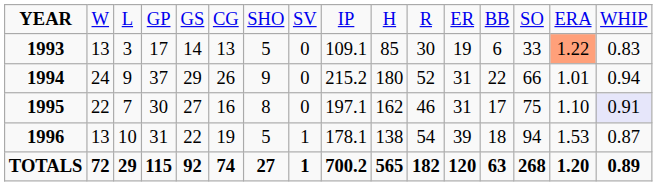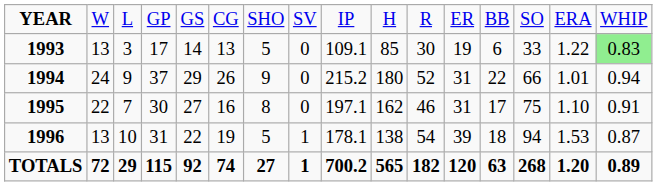(573, 48) lightsalmon background -> (573, 48) no background
(624, 48) no background -> (624, 48) lightgreen background
(624, 107) lavender background -> (624, 107) no background
